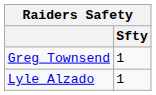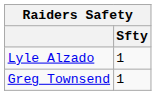rows swapped: (51, 79) <-> (59, 58)
